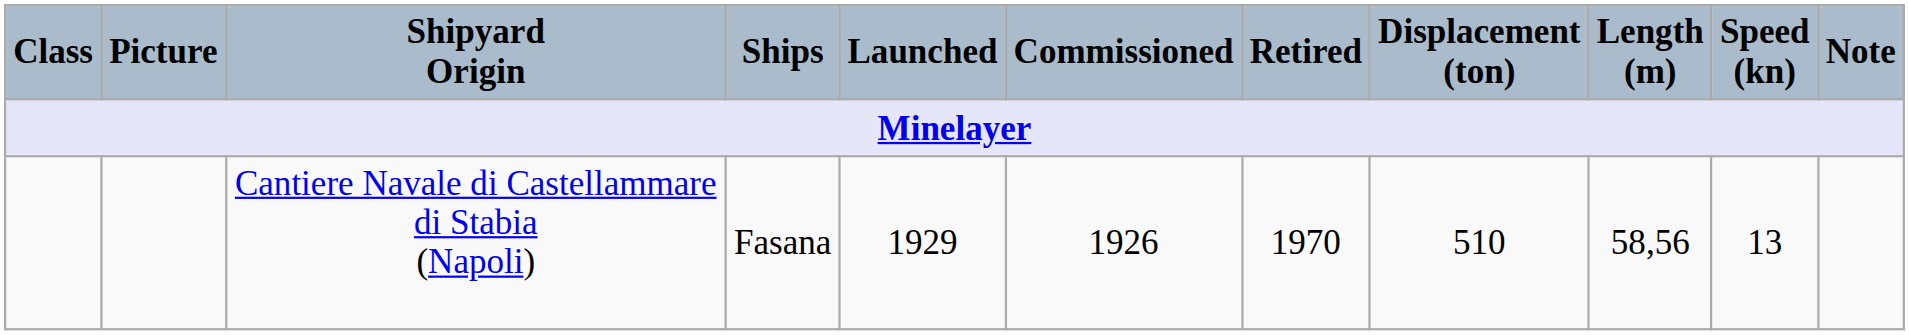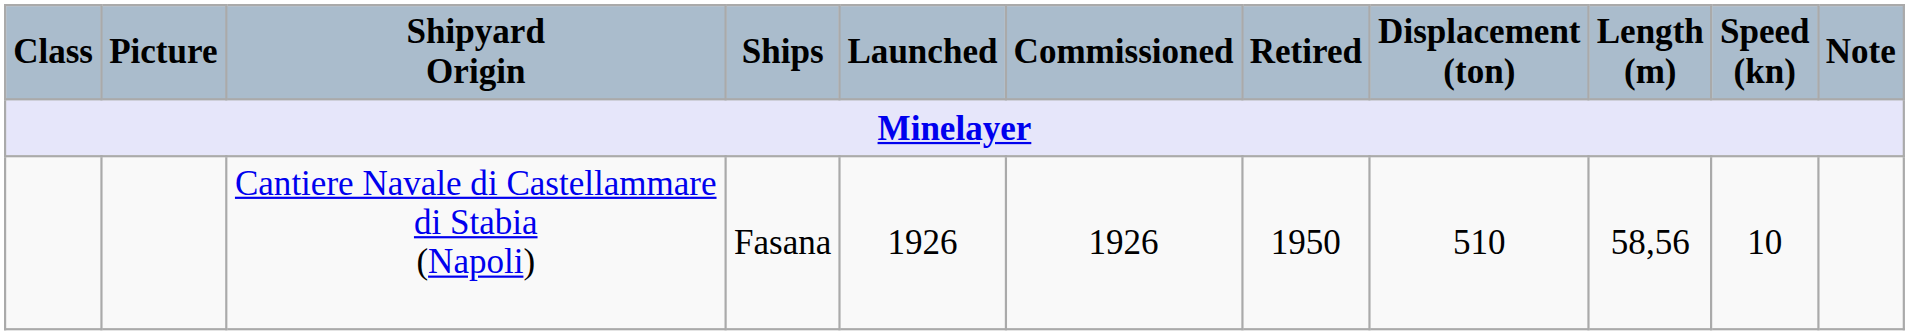(922, 241) 1929 -> (922, 241) 1926
(1306, 241) 1970 -> (1306, 241) 1950
(1765, 241) 13 -> (1765, 241) 10
